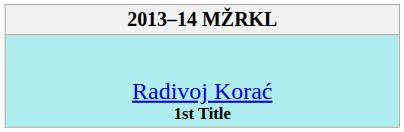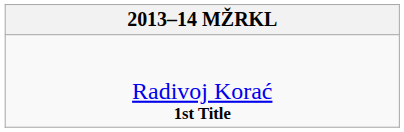(202, 99) paleturquoise background -> (202, 99) no background
